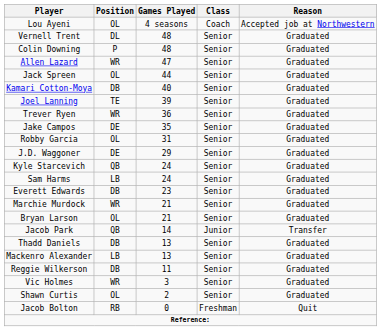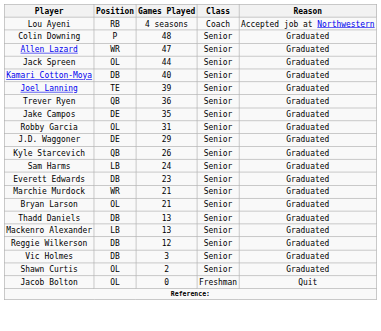(115, 24) OL -> (115, 24) RB
- row: (49, 37)
(115, 114) WR -> (115, 101) QB
(167, 166) 24 -> (167, 153) 26
- row: (49, 230)
(167, 269) 11 -> (167, 243) 12
(115, 282) WR -> (115, 256) DB
(115, 308) RB -> (115, 282) OL
